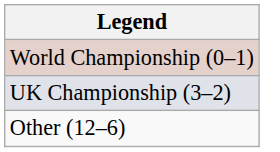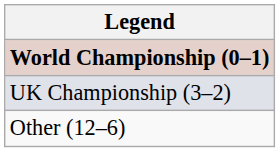(132, 57) normal -> (140, 57) bold
